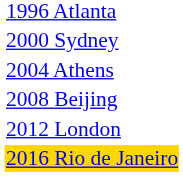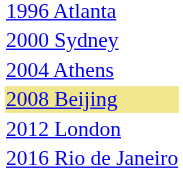(62, 99) no background -> (62, 99) khaki background
(92, 158) gold background -> (92, 158) no background
